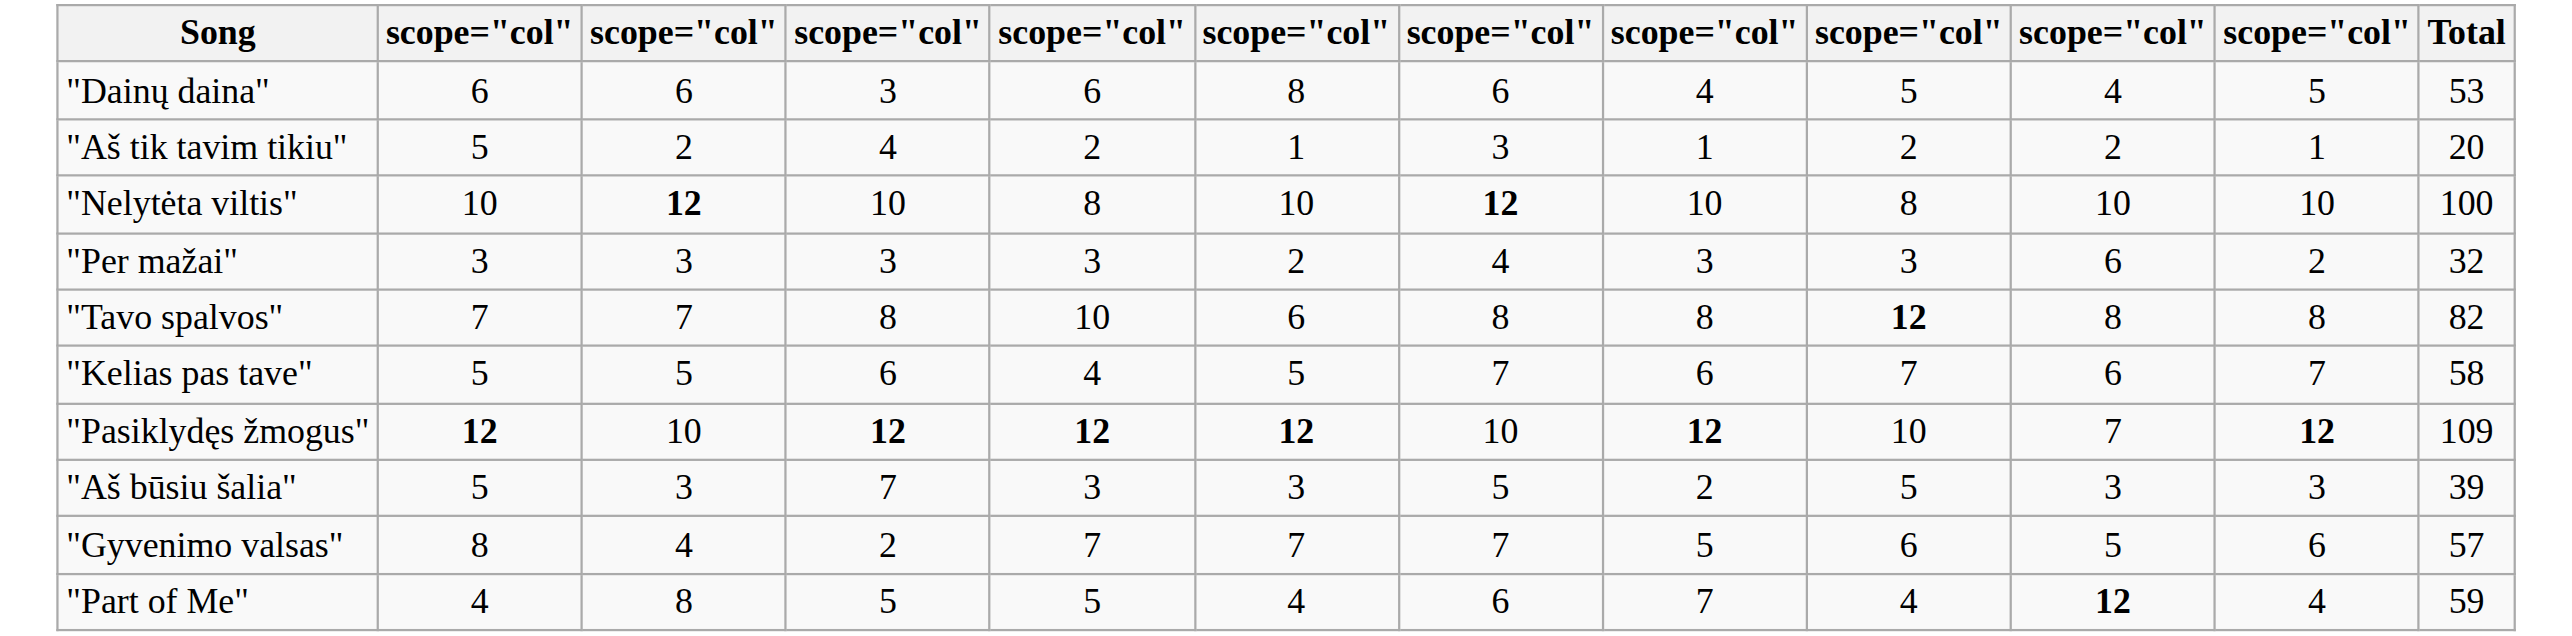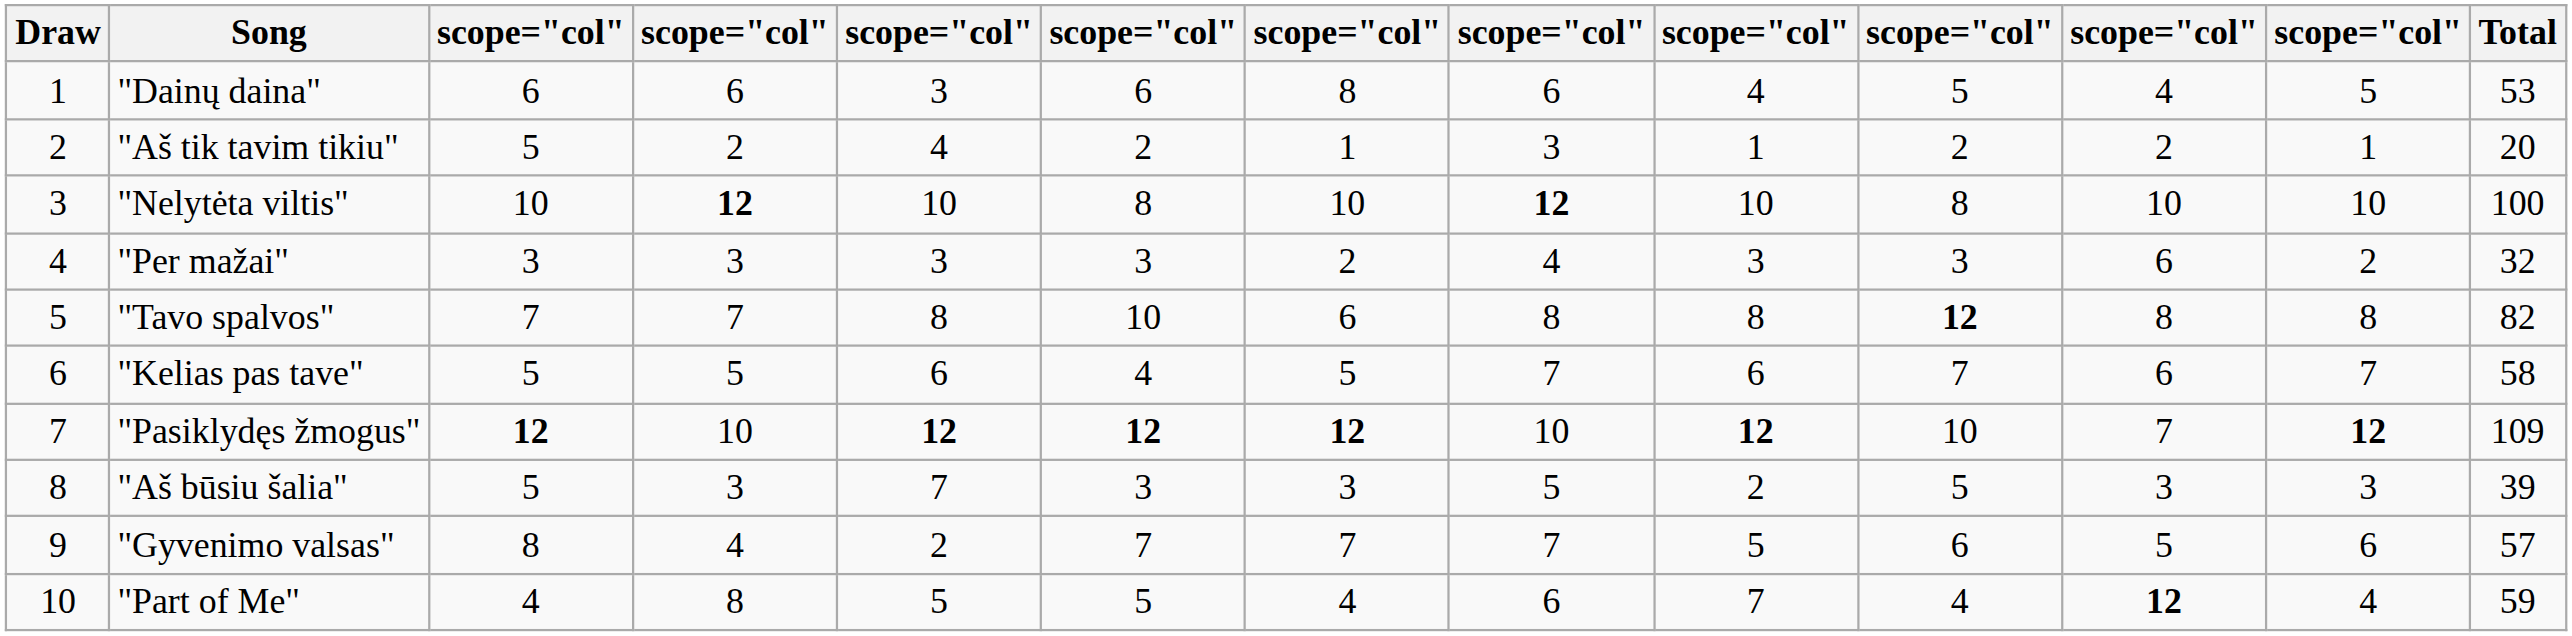+ column: (58, 32)
